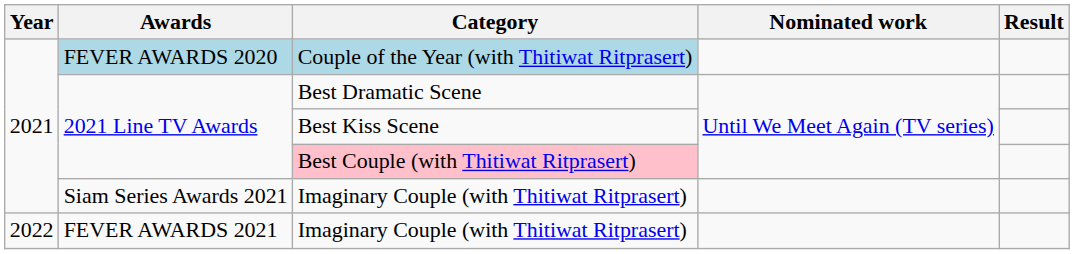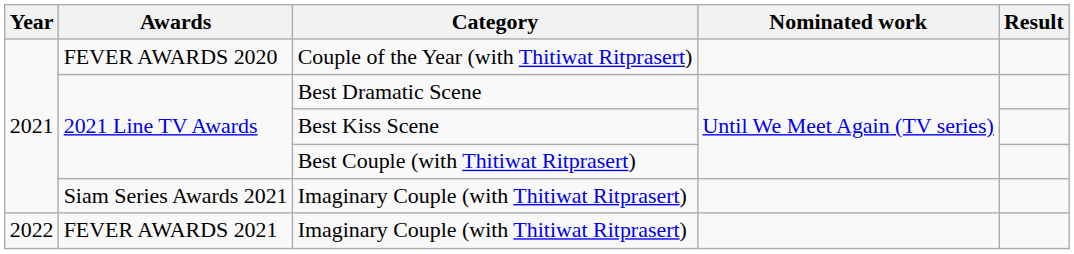(171, 56) lightblue background -> (171, 56) no background
(495, 56) lightblue background -> (495, 56) no background
(467, 160) pink background -> (467, 160) no background
